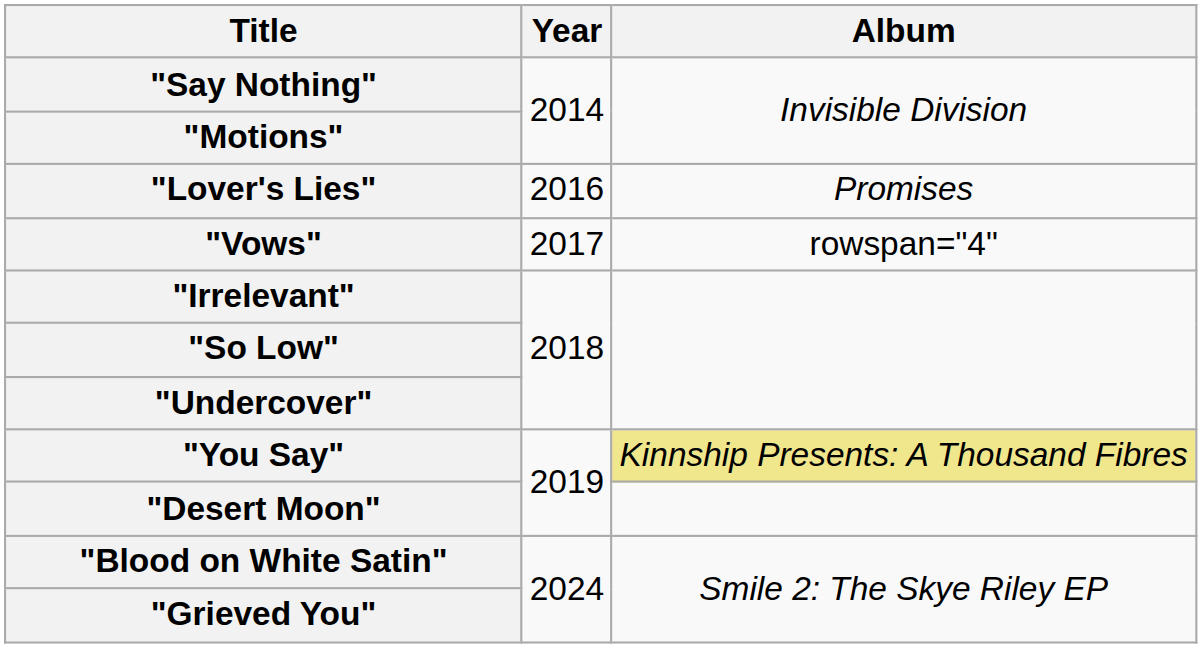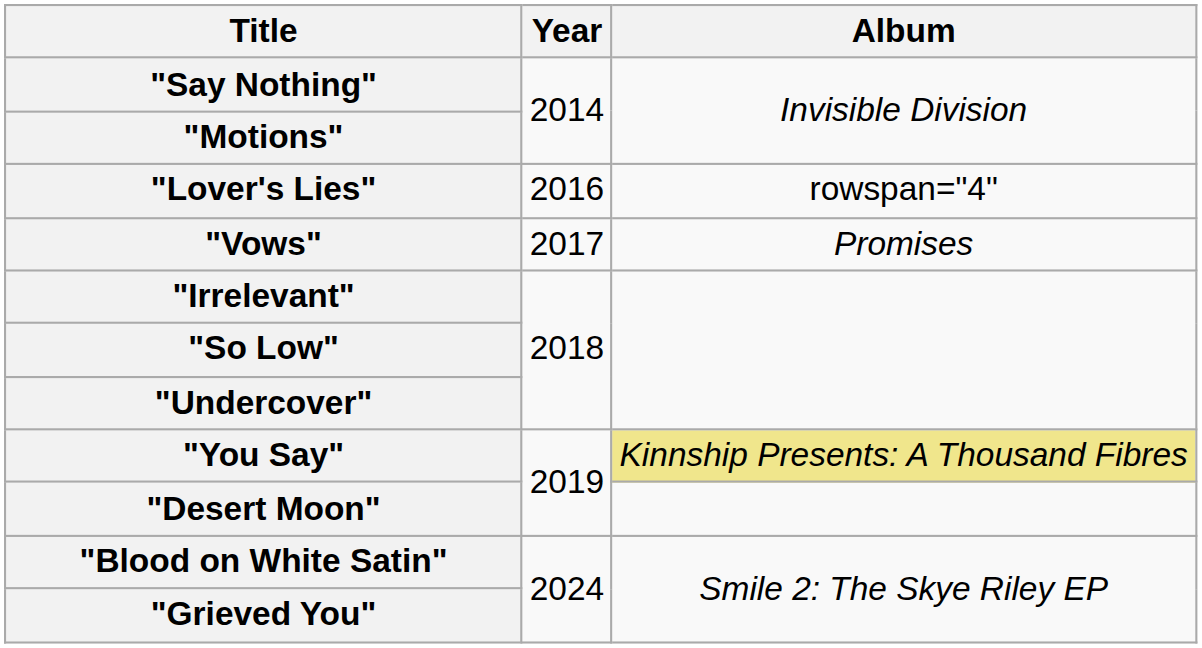(904, 190) Promises -> (904, 190) rowspan="4"
(904, 243) rowspan="4" -> (904, 243) Promises
